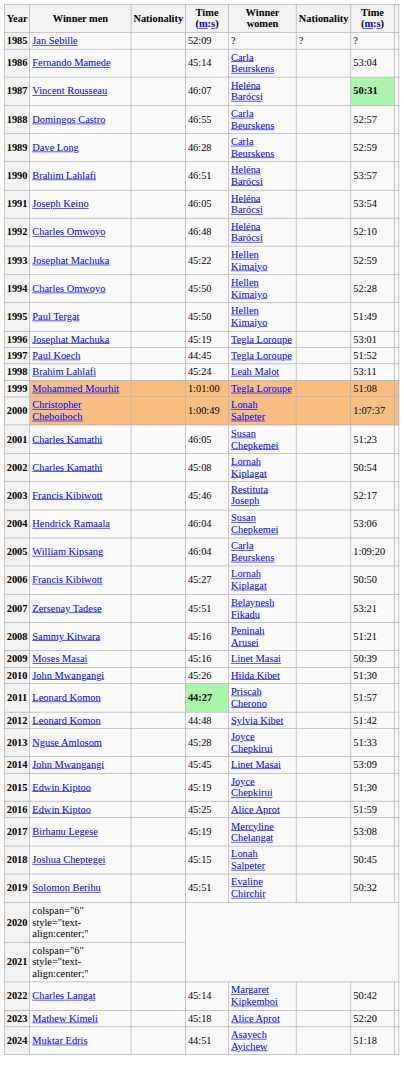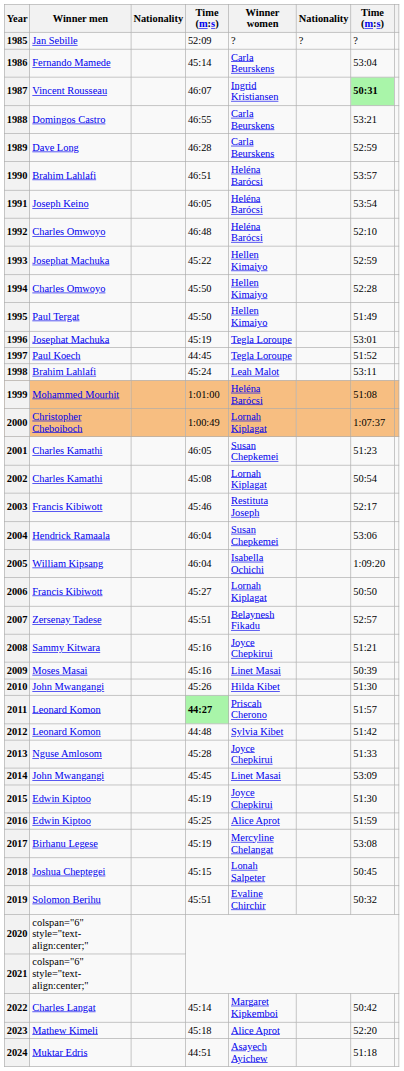(247, 91) Heléna Barócsi -> (255, 91) Ingrid Kristiansen
(365, 119) 52:57 -> (365, 119) 53:21
(261, 388) Tegla Loroupe -> (247, 394) Heléna Barócsi
(248, 411) Lonah Salpeter -> (249, 422) Lornah Kiplagat
(253, 552) Carla Beurskens -> (247, 563) Isabella Ochichi
(365, 608) 53:21 -> (365, 620) 52:57
(248, 636) Peninah Arusei -> (252, 648) Joyce Chepkirui
